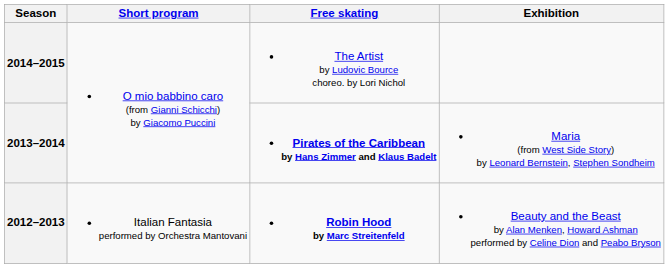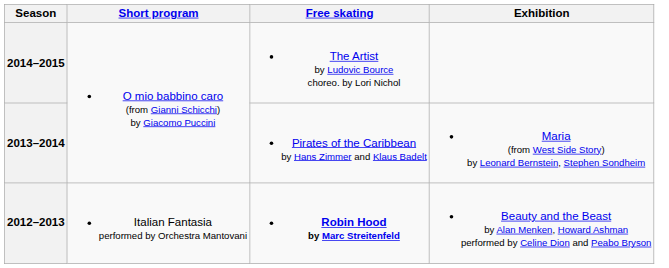(344, 149) bold -> (340, 149) normal
